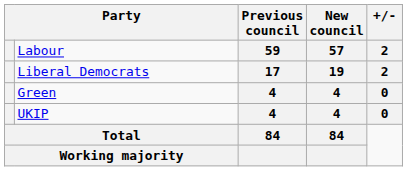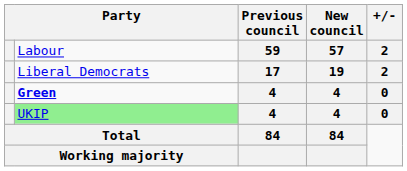(37, 93) normal -> (37, 93) bold
(33, 114) no background -> (33, 114) lightgreen background
